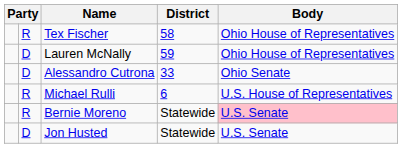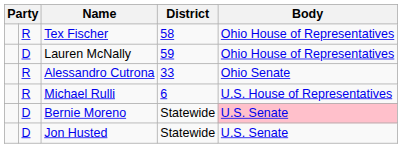(26, 73) D -> (26, 73) R
(26, 113) R -> (26, 113) D
